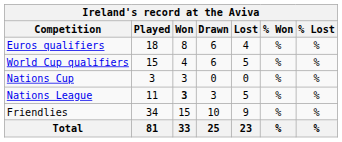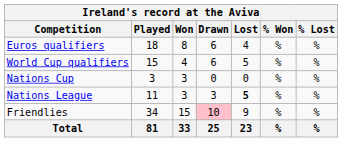(184, 95) bold -> (184, 95) normal
(246, 95) normal -> (246, 95) bold
(214, 112) no background -> (214, 112) pink background
